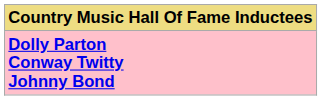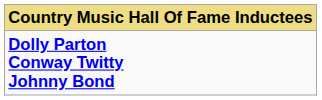(66, 62) pink background -> (66, 62) no background
